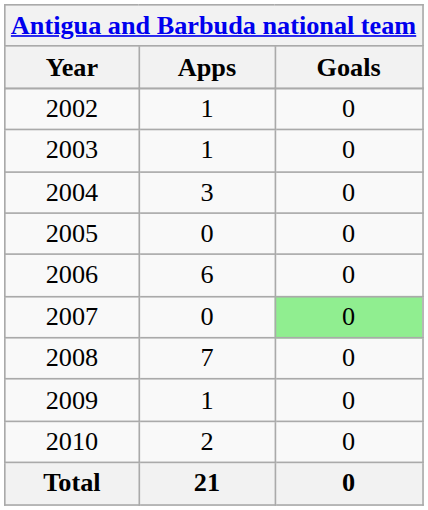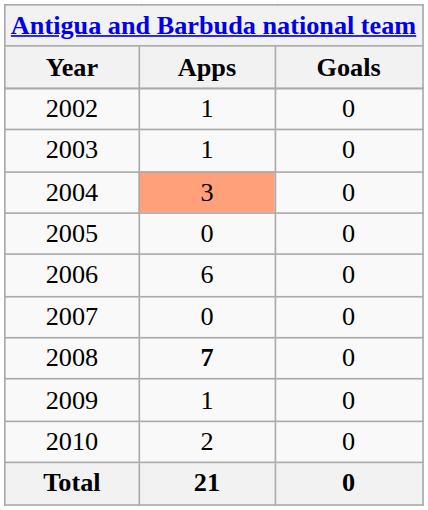(207, 191) no background -> (207, 191) lightsalmon background
(349, 316) lightgreen background -> (349, 316) no background
(207, 358) normal -> (207, 358) bold
